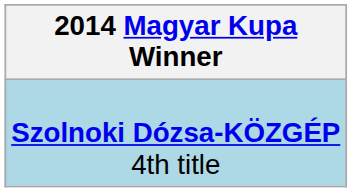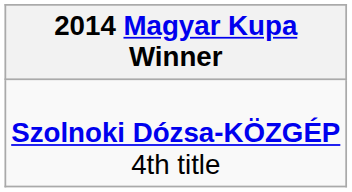(176, 148) lightblue background -> (176, 148) no background
